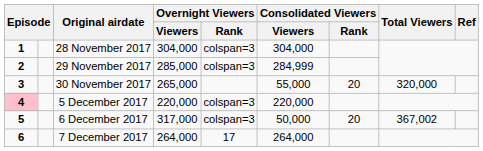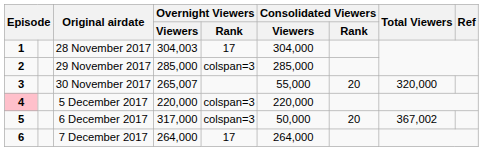(177, 48) 304,000 -> (177, 48) 304,003
(229, 48) colspan=3 -> (229, 48) 17
(293, 66) 284,999 -> (293, 66) 285,000
(177, 84) 265,000 -> (177, 84) 265,007
